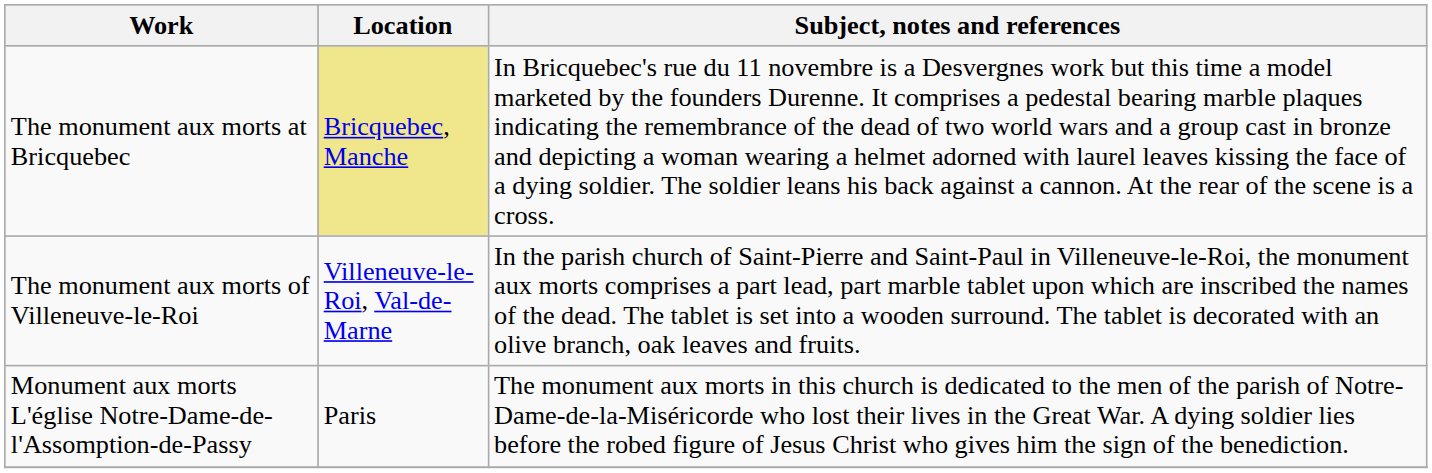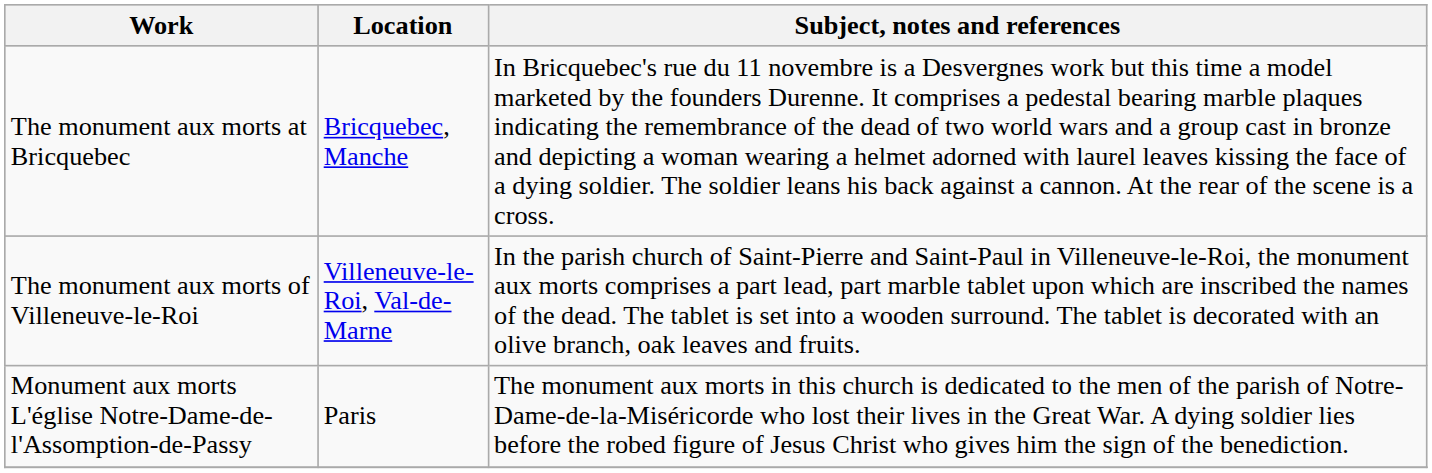(387, 140) khaki background -> (387, 140) no background
